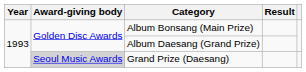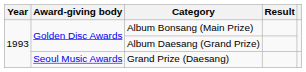(78, 59) lightgrey background -> (78, 59) no background
